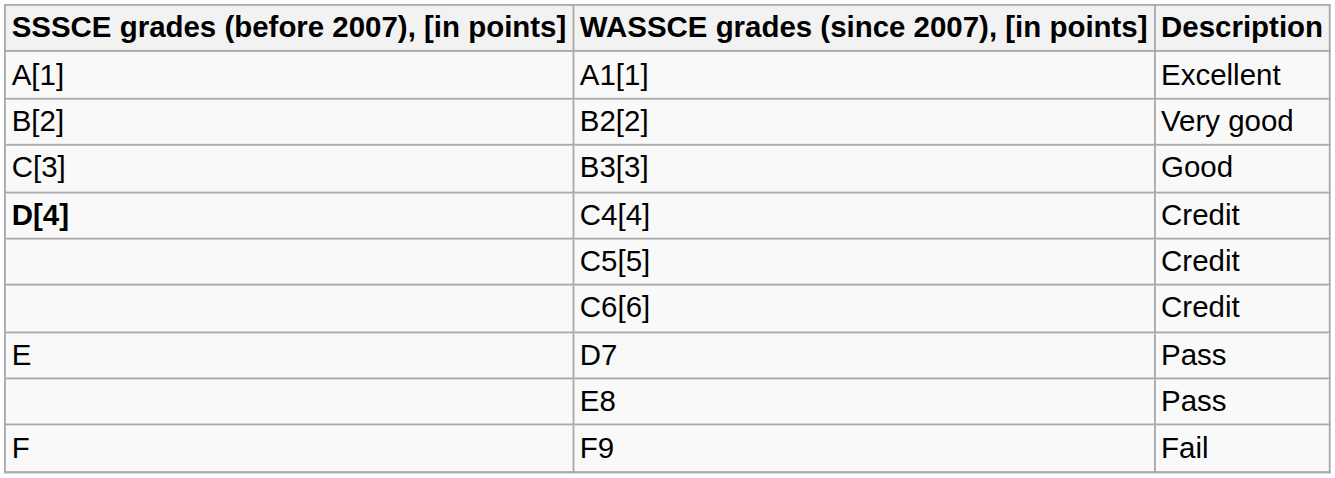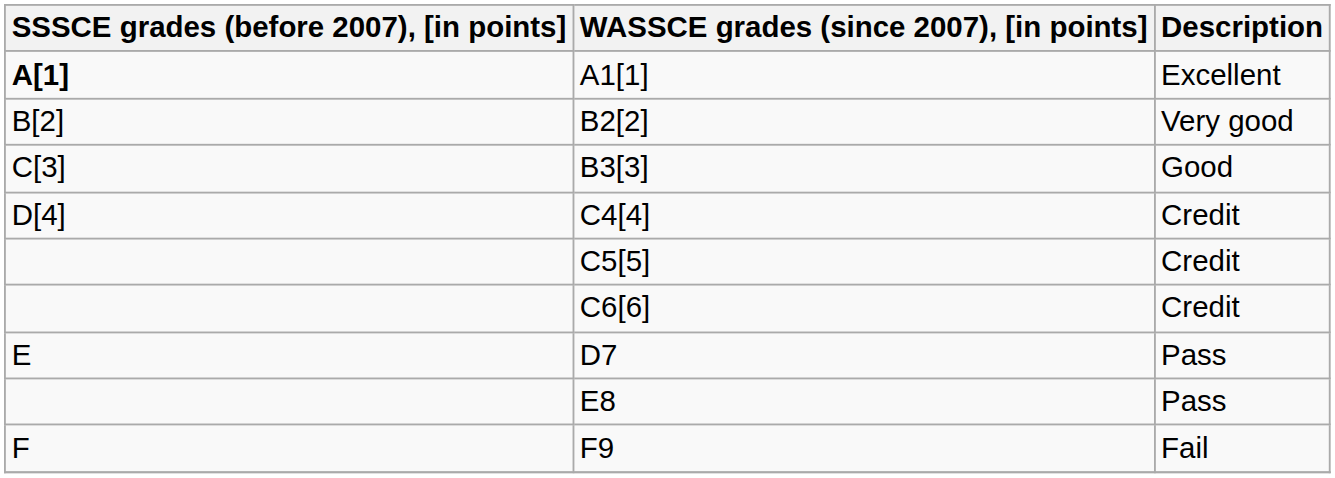(38, 74) normal -> (40, 74) bold
(40, 214) bold -> (39, 214) normal
